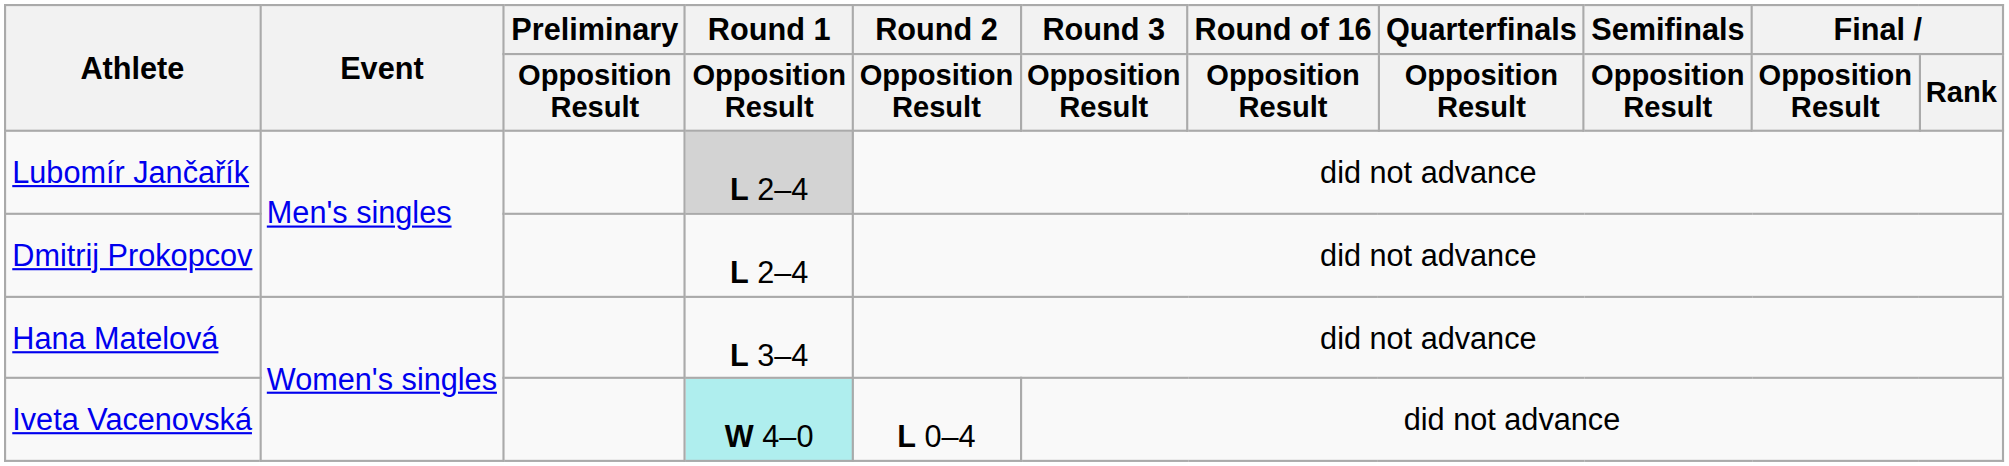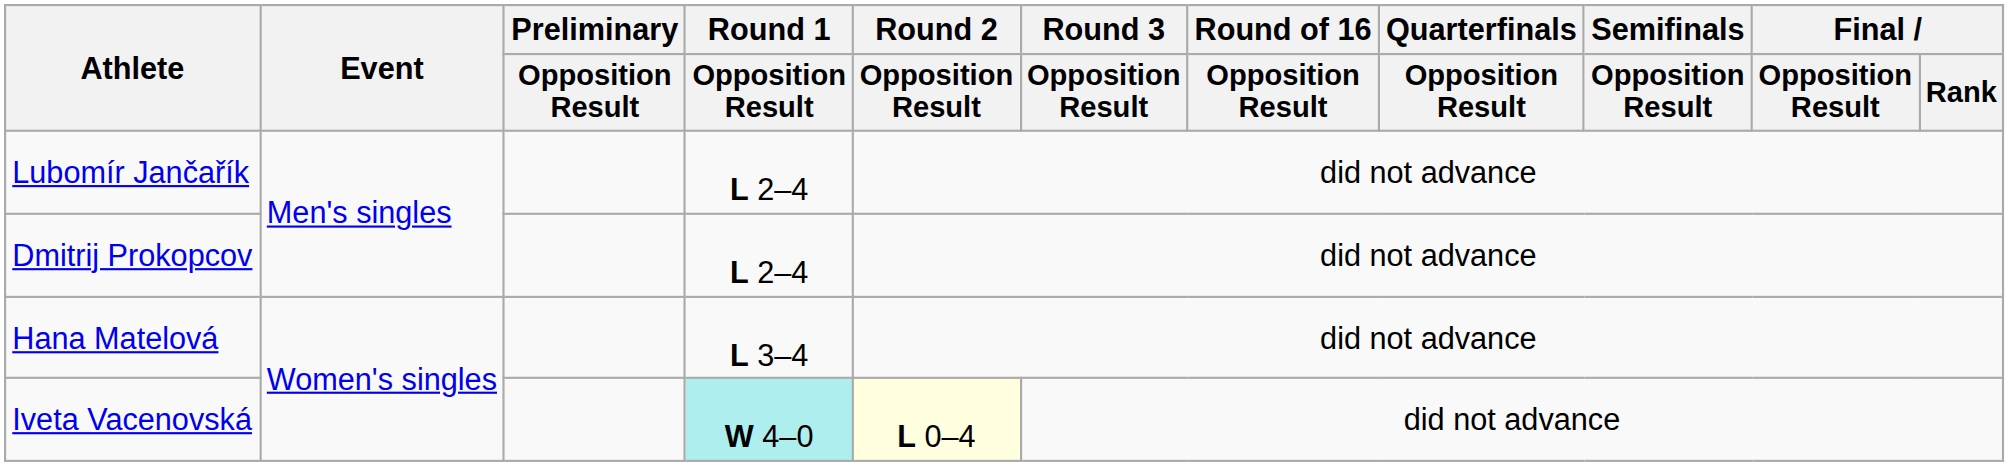(769, 190) lightgrey background -> (769, 190) no background
(936, 438) no background -> (936, 438) lightyellow background
